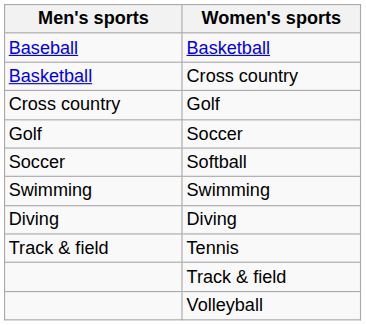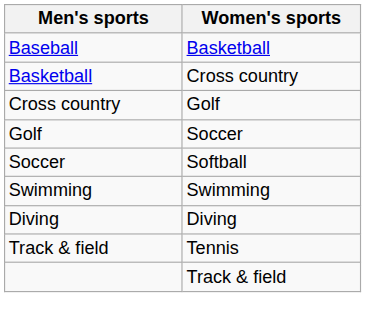- row: (225, 305)
